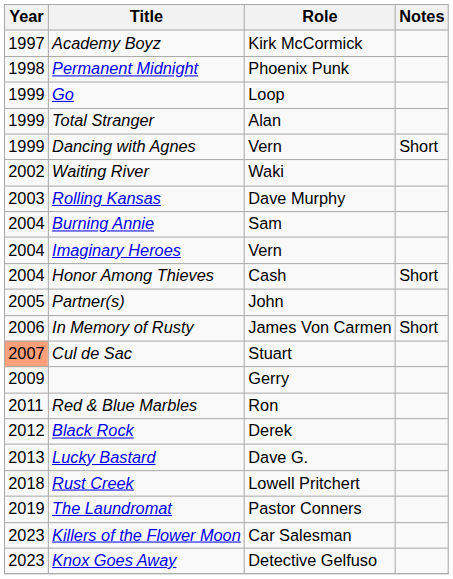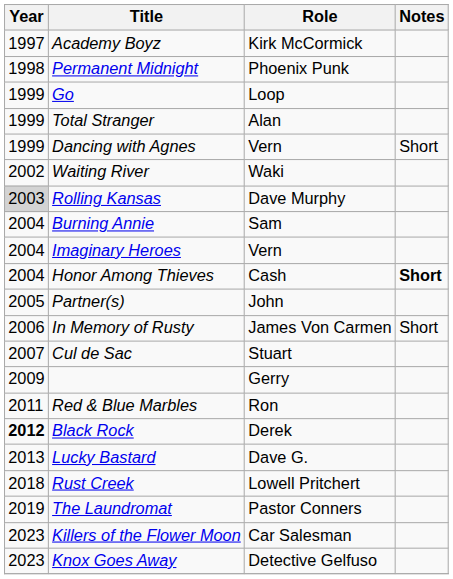(26, 198) no background -> (26, 198) lightgrey background
(419, 276) normal -> (420, 276) bold
(26, 353) lightsalmon background -> (26, 353) no background
(26, 431) normal -> (26, 431) bold
